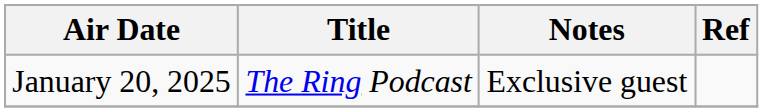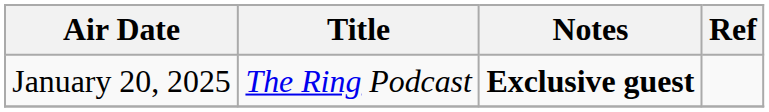(587, 80) normal -> (590, 80) bold
